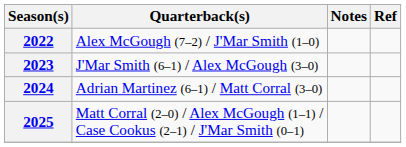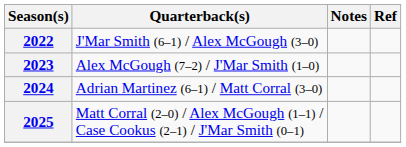(197, 40) Alex McGough (7–2) / J'Mar Smith (1–0) -> (197, 40) J'Mar Smith (6–1) / Alex McGough (3–0)
(197, 64) J'Mar Smith (6–1) / Alex McGough (3–0) -> (197, 64) Alex McGough (7–2) / J'Mar Smith (1–0)
